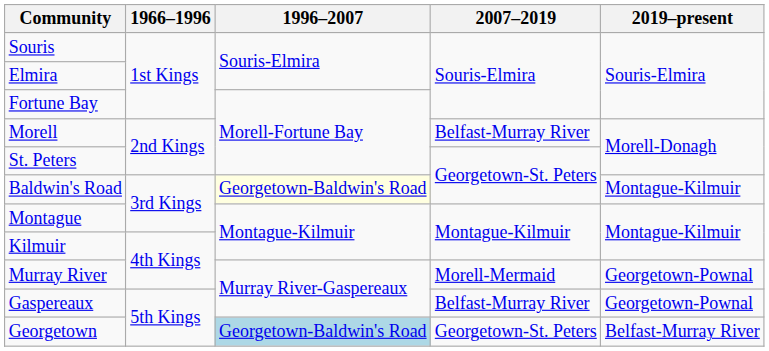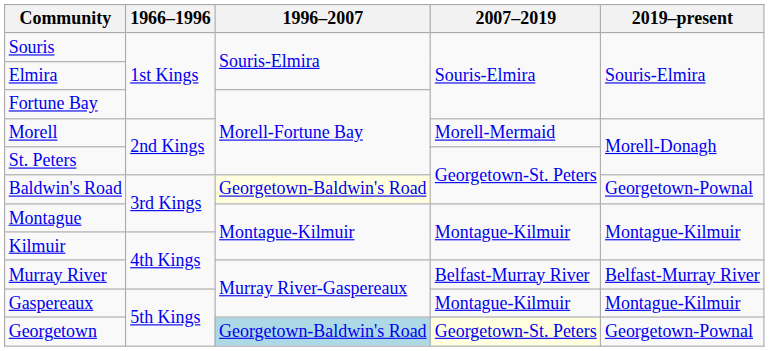(512, 132) Belfast-Murray River -> (495, 132) Morell-Mermaid
(673, 189) Montague-Kilmuir -> (679, 189) Georgetown-Pownal
(495, 274) Morell-Mermaid -> (512, 274) Belfast-Murray River
(679, 274) Georgetown-Pownal -> (682, 274) Belfast-Murray River
(512, 302) Belfast-Murray River -> (503, 302) Montague-Kilmuir
(679, 302) Georgetown-Pownal -> (673, 302) Montague-Kilmuir
(516, 331) no background -> (516, 331) lightyellow background
(682, 331) Belfast-Murray River -> (679, 331) Georgetown-Pownal
